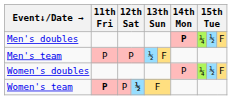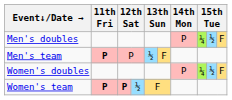(184, 39) bold -> (184, 39) normal
(105, 55) normal -> (105, 55) bold
(124, 87) normal -> (124, 87) bold
(138, 87) bold -> (138, 87) normal
